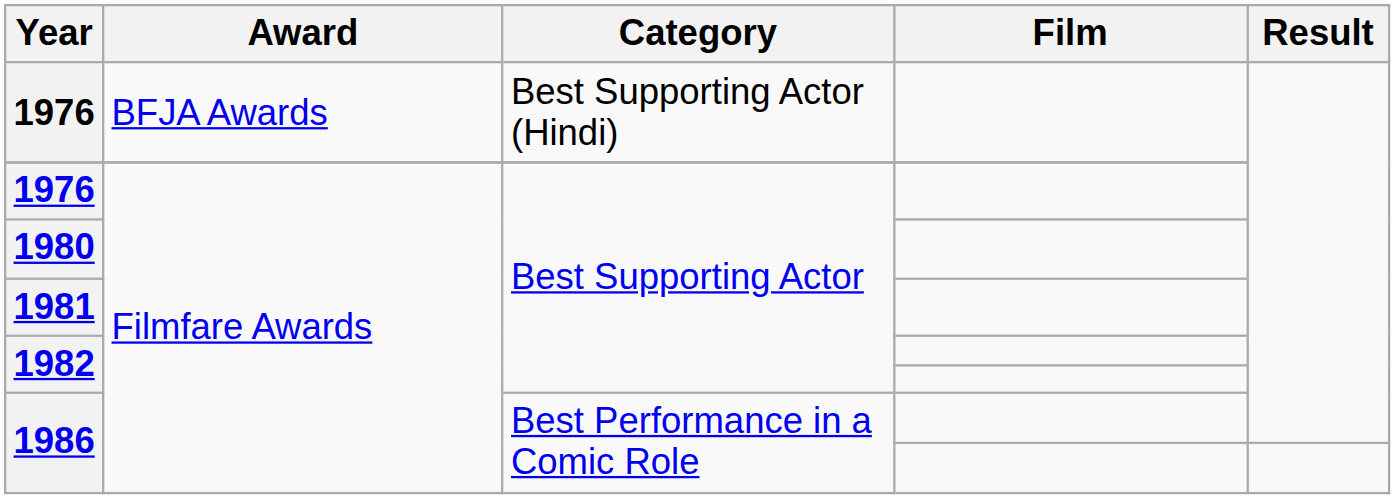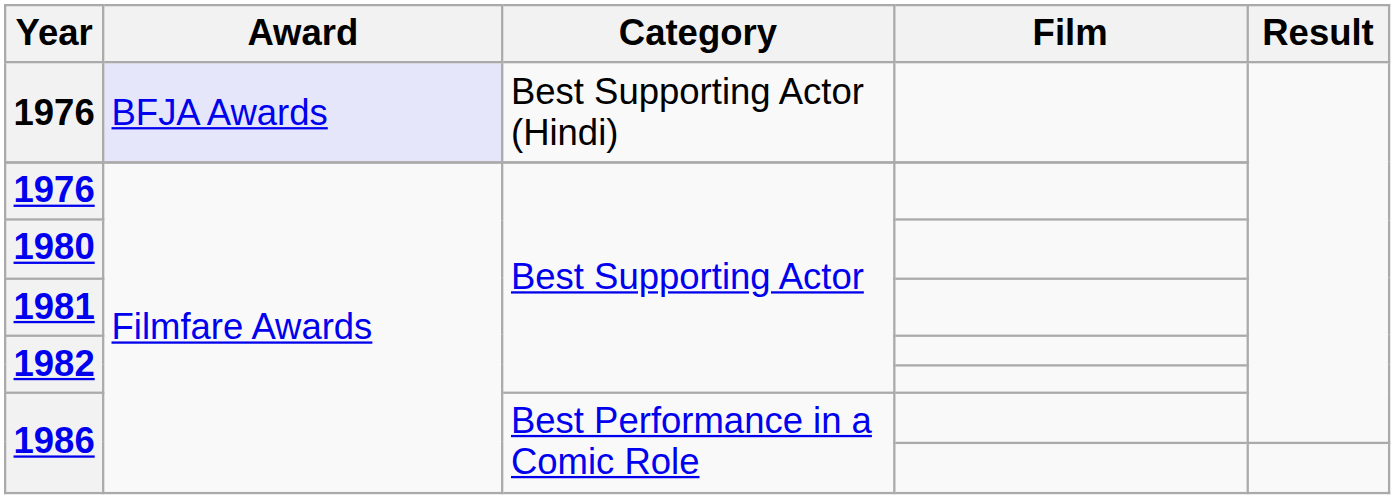(220, 111) no background -> (220, 111) lavender background
